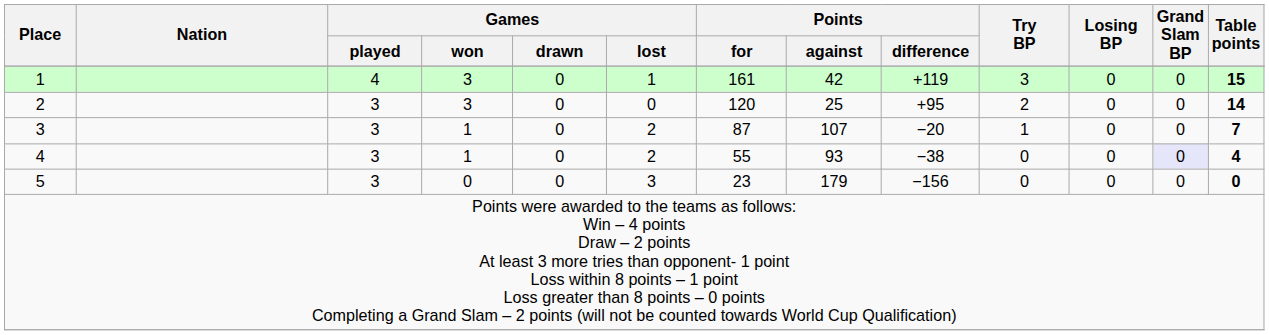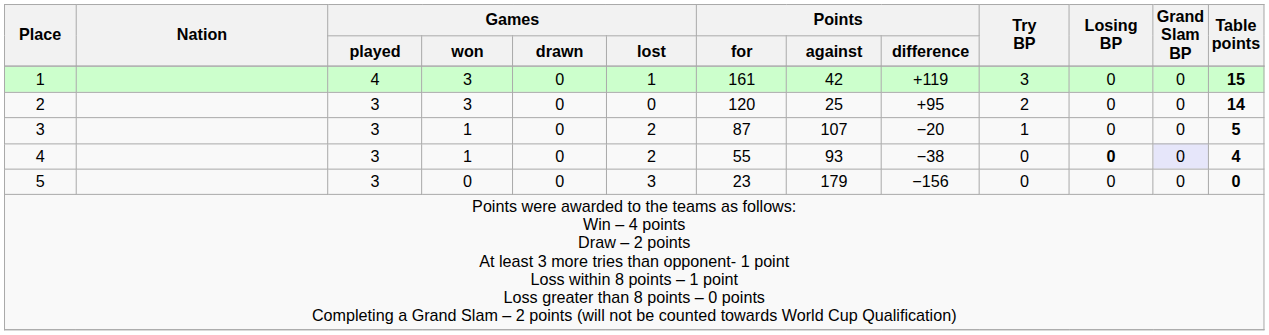(1236, 130) 7 -> (1236, 130) 5
(1111, 156) normal -> (1111, 156) bold
